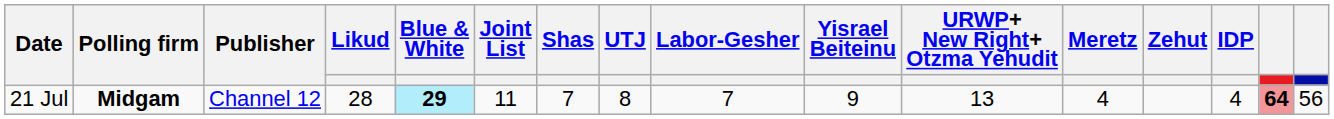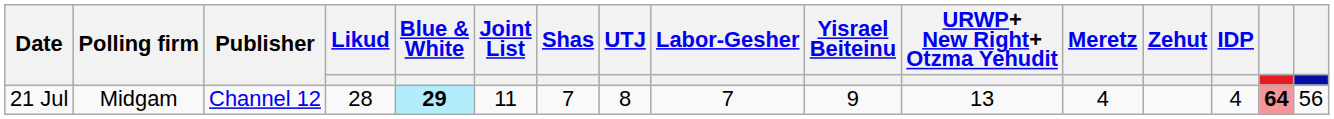(139, 99) bold -> (139, 99) normal
